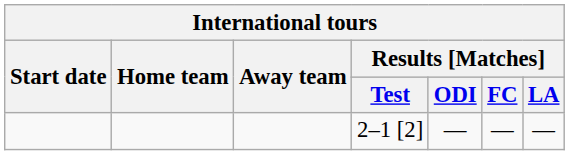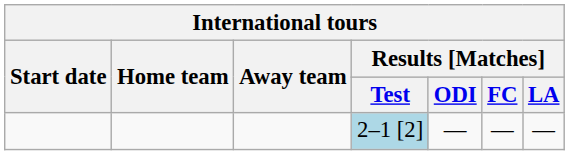(390, 130) no background -> (390, 130) lightblue background
